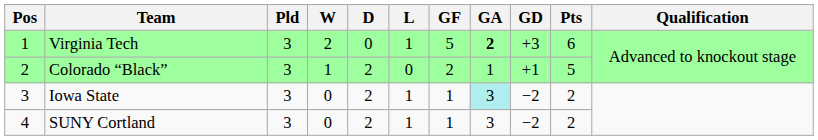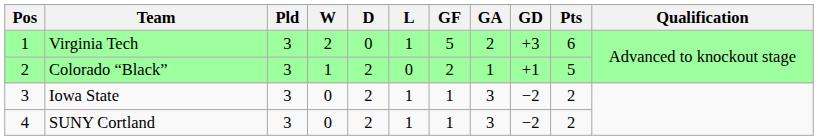(490, 43) bold -> (490, 43) normal
(490, 95) paleturquoise background -> (490, 95) no background
